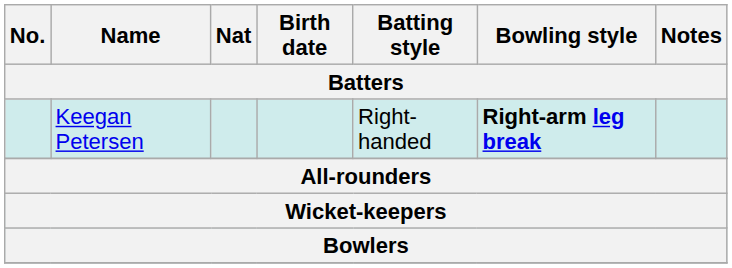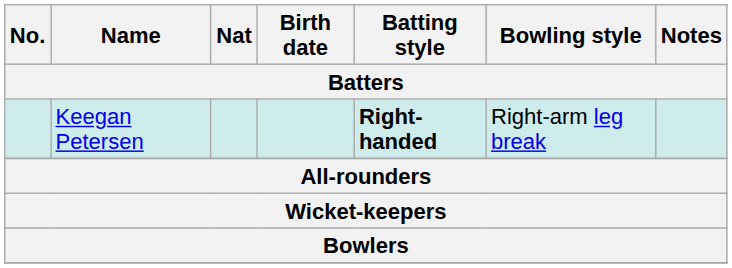(395, 129) normal -> (398, 129) bold
(553, 129) bold -> (557, 129) normal
